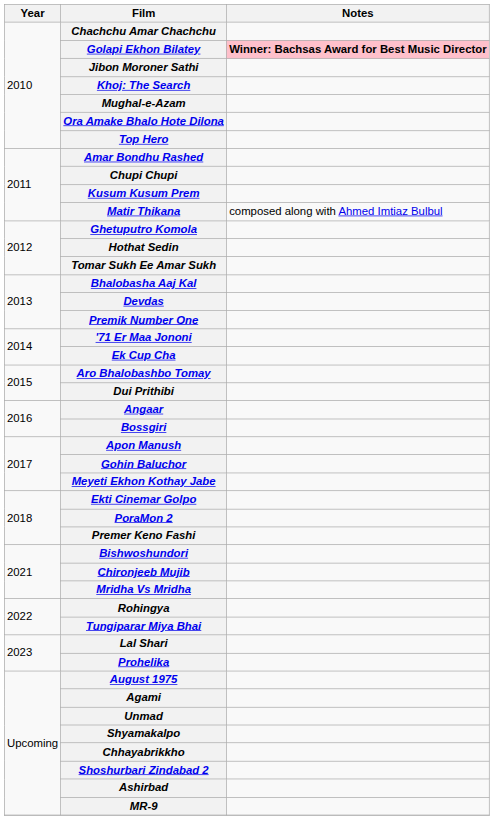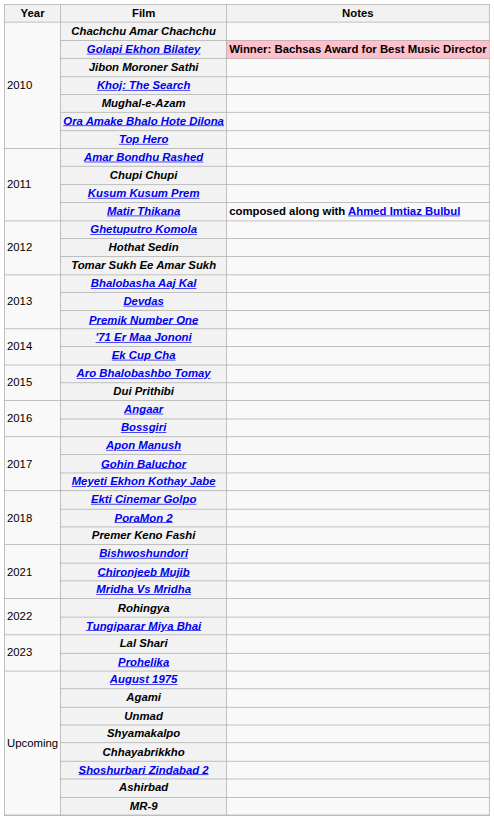(336, 211) normal -> (345, 211) bold
